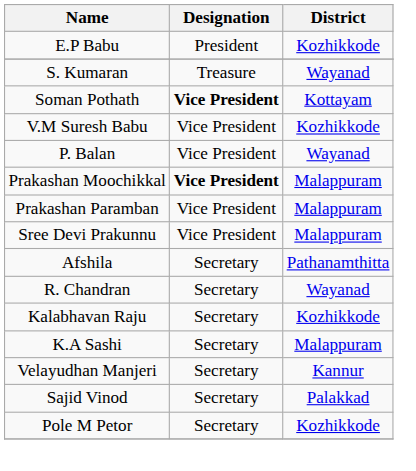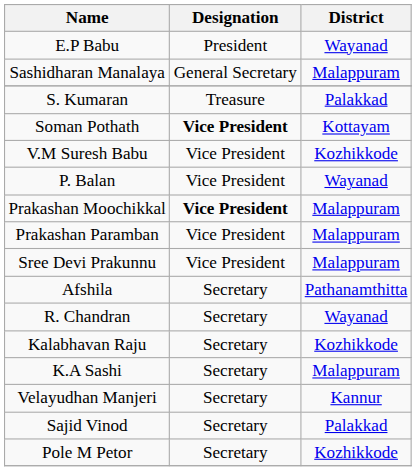(338, 45) Kozhikkode -> (356, 45) Wayanad
+ row: (87, 72)
(338, 72) Wayanad -> (356, 99) Palakkad
